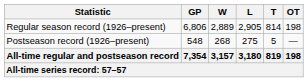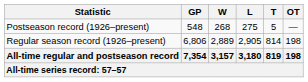rows swapped: (86, 27) <-> (78, 41)
